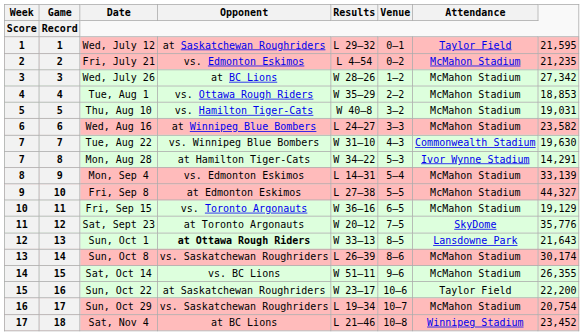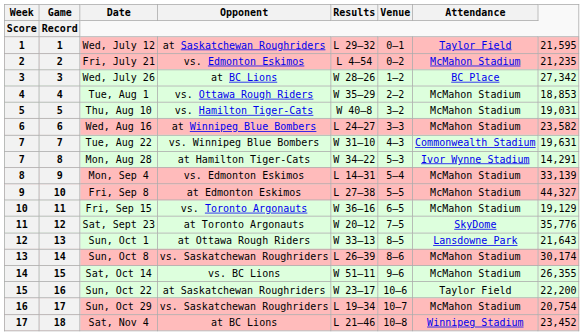(475, 78) McMahon Stadium -> (475, 78) BC Place
(558, 143) 19,630 -> (558, 143) 19,631
(244, 241) bold -> (244, 241) normal
